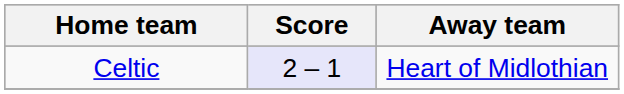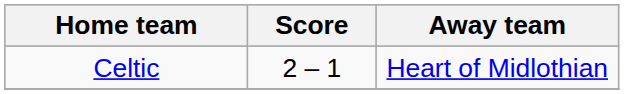(312, 67) lavender background -> (312, 67) no background
